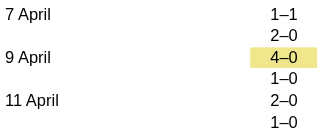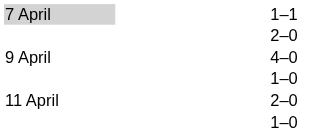(28, 14) no background -> (28, 14) lightgrey background
(284, 57) khaki background -> (284, 57) no background
